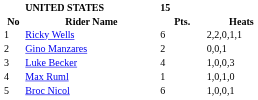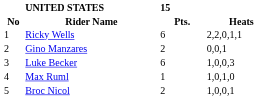(163, 63) 4 -> (163, 63) 6
(163, 90) 6 -> (163, 90) 2
